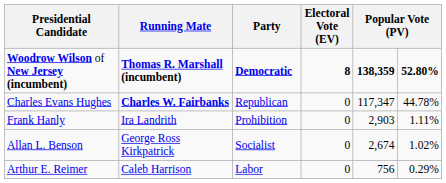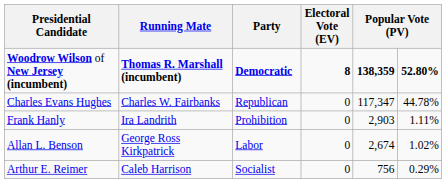(175, 102) bold -> (171, 102) normal
(255, 145) Socialist -> (249, 145) Labor
(249, 169) Labor -> (255, 169) Socialist
